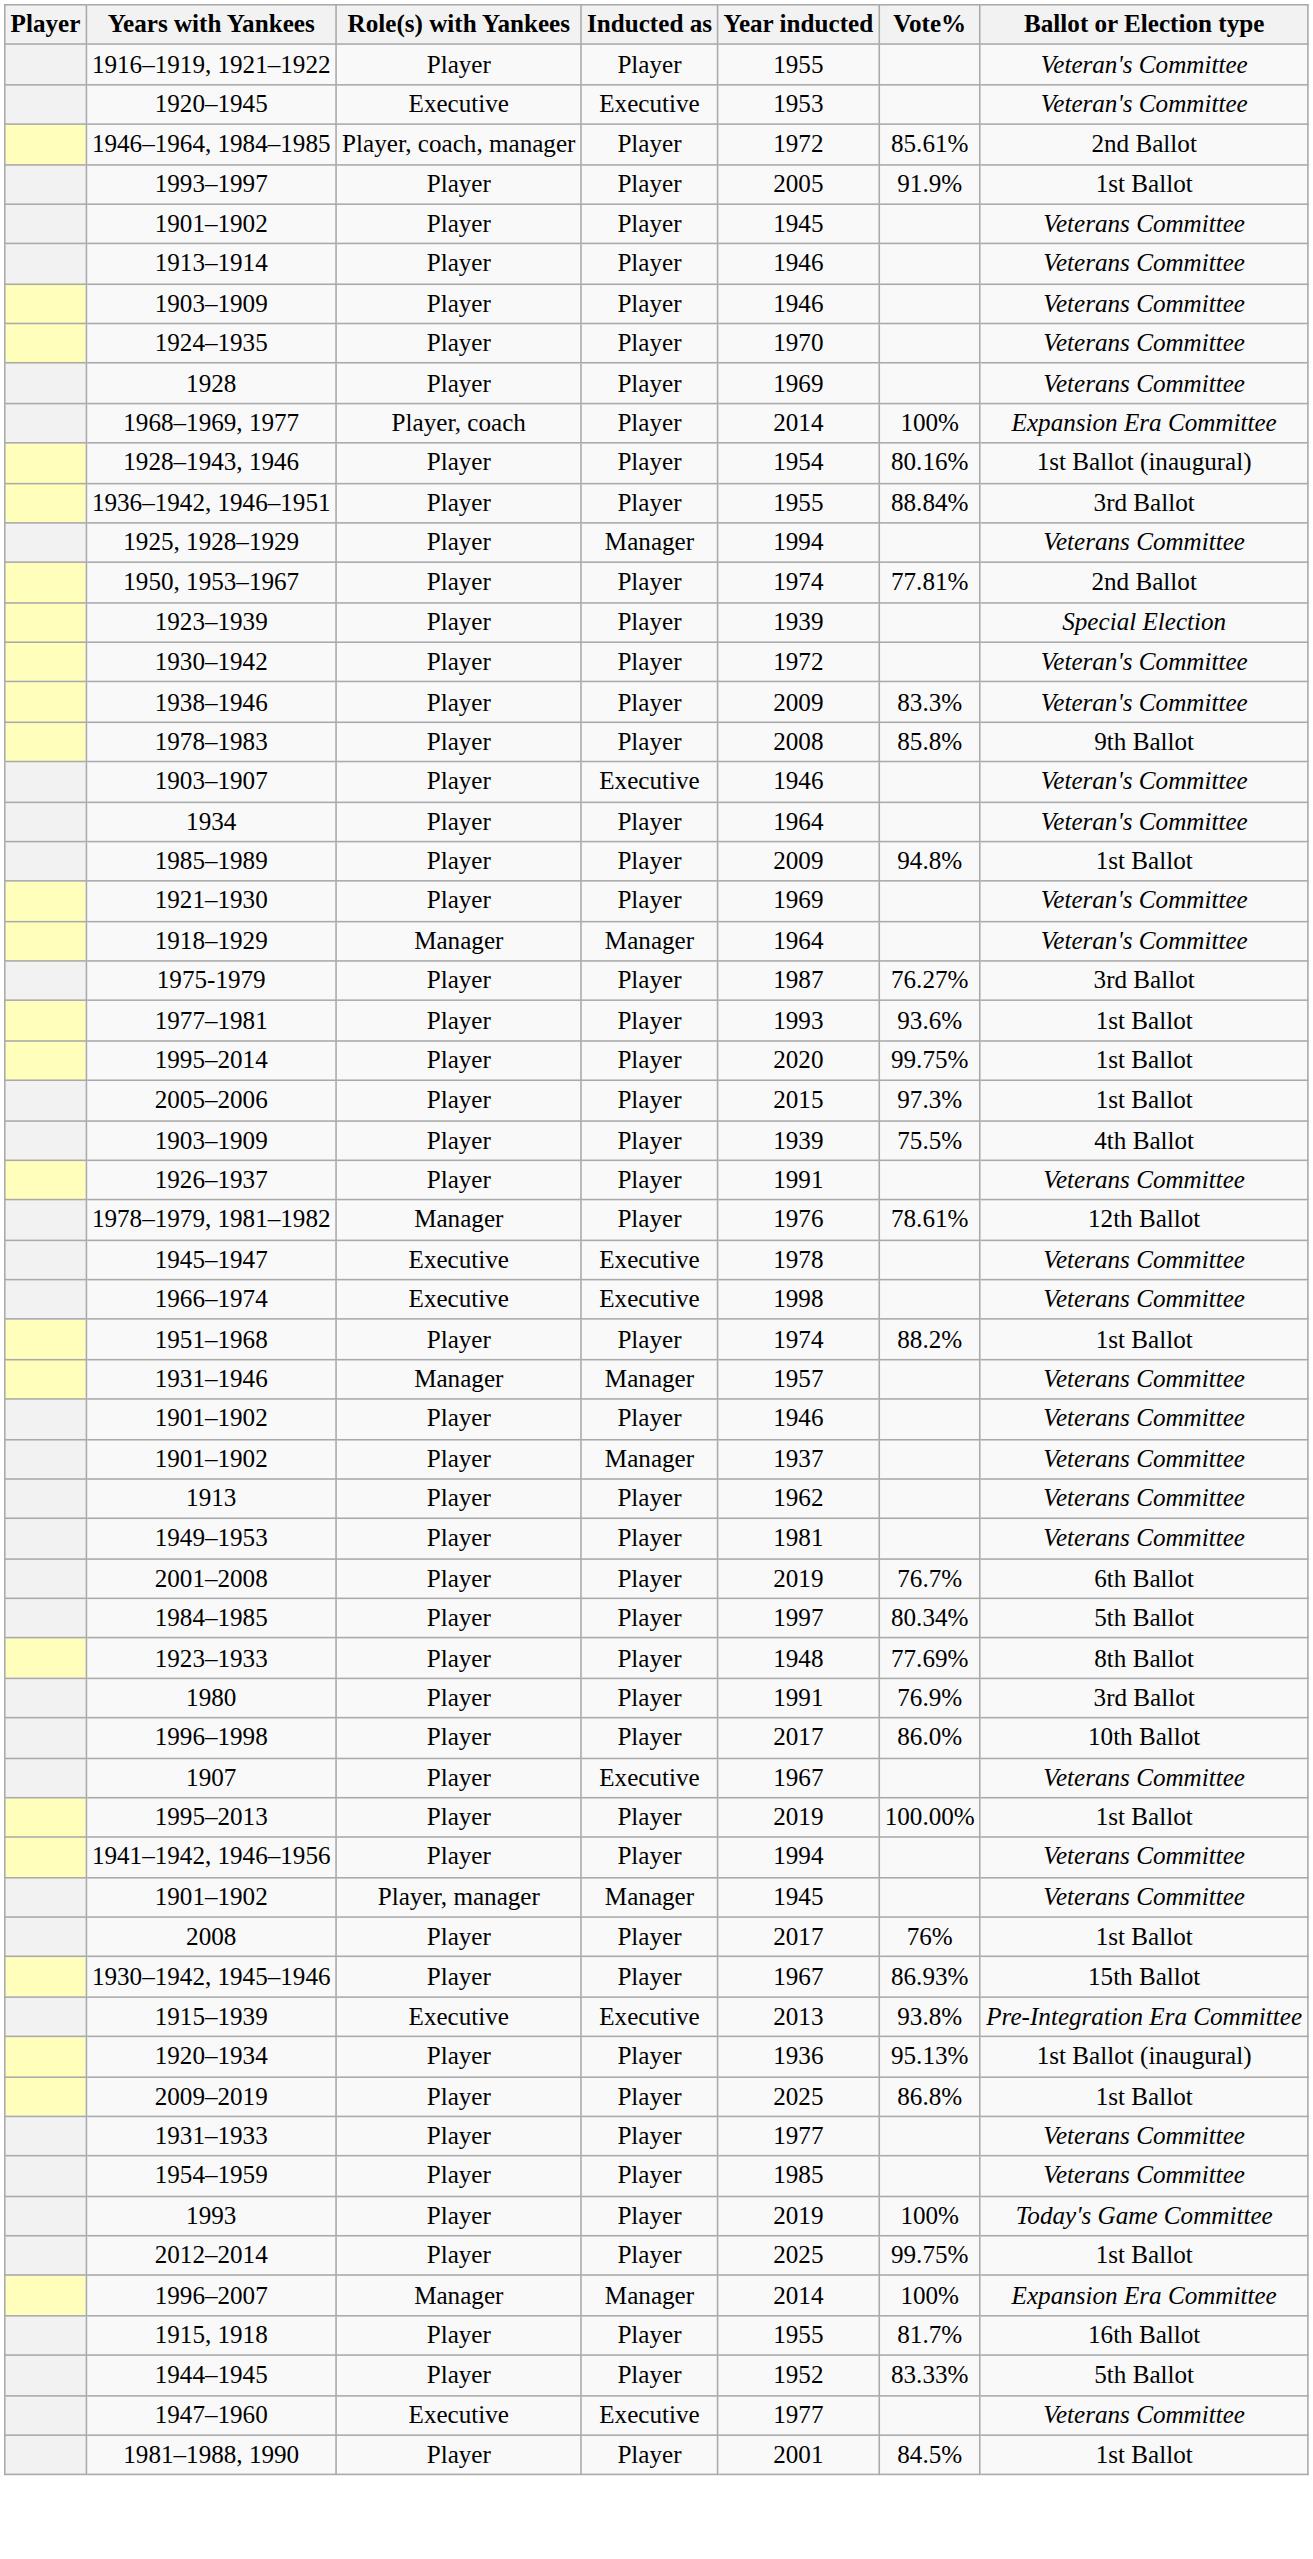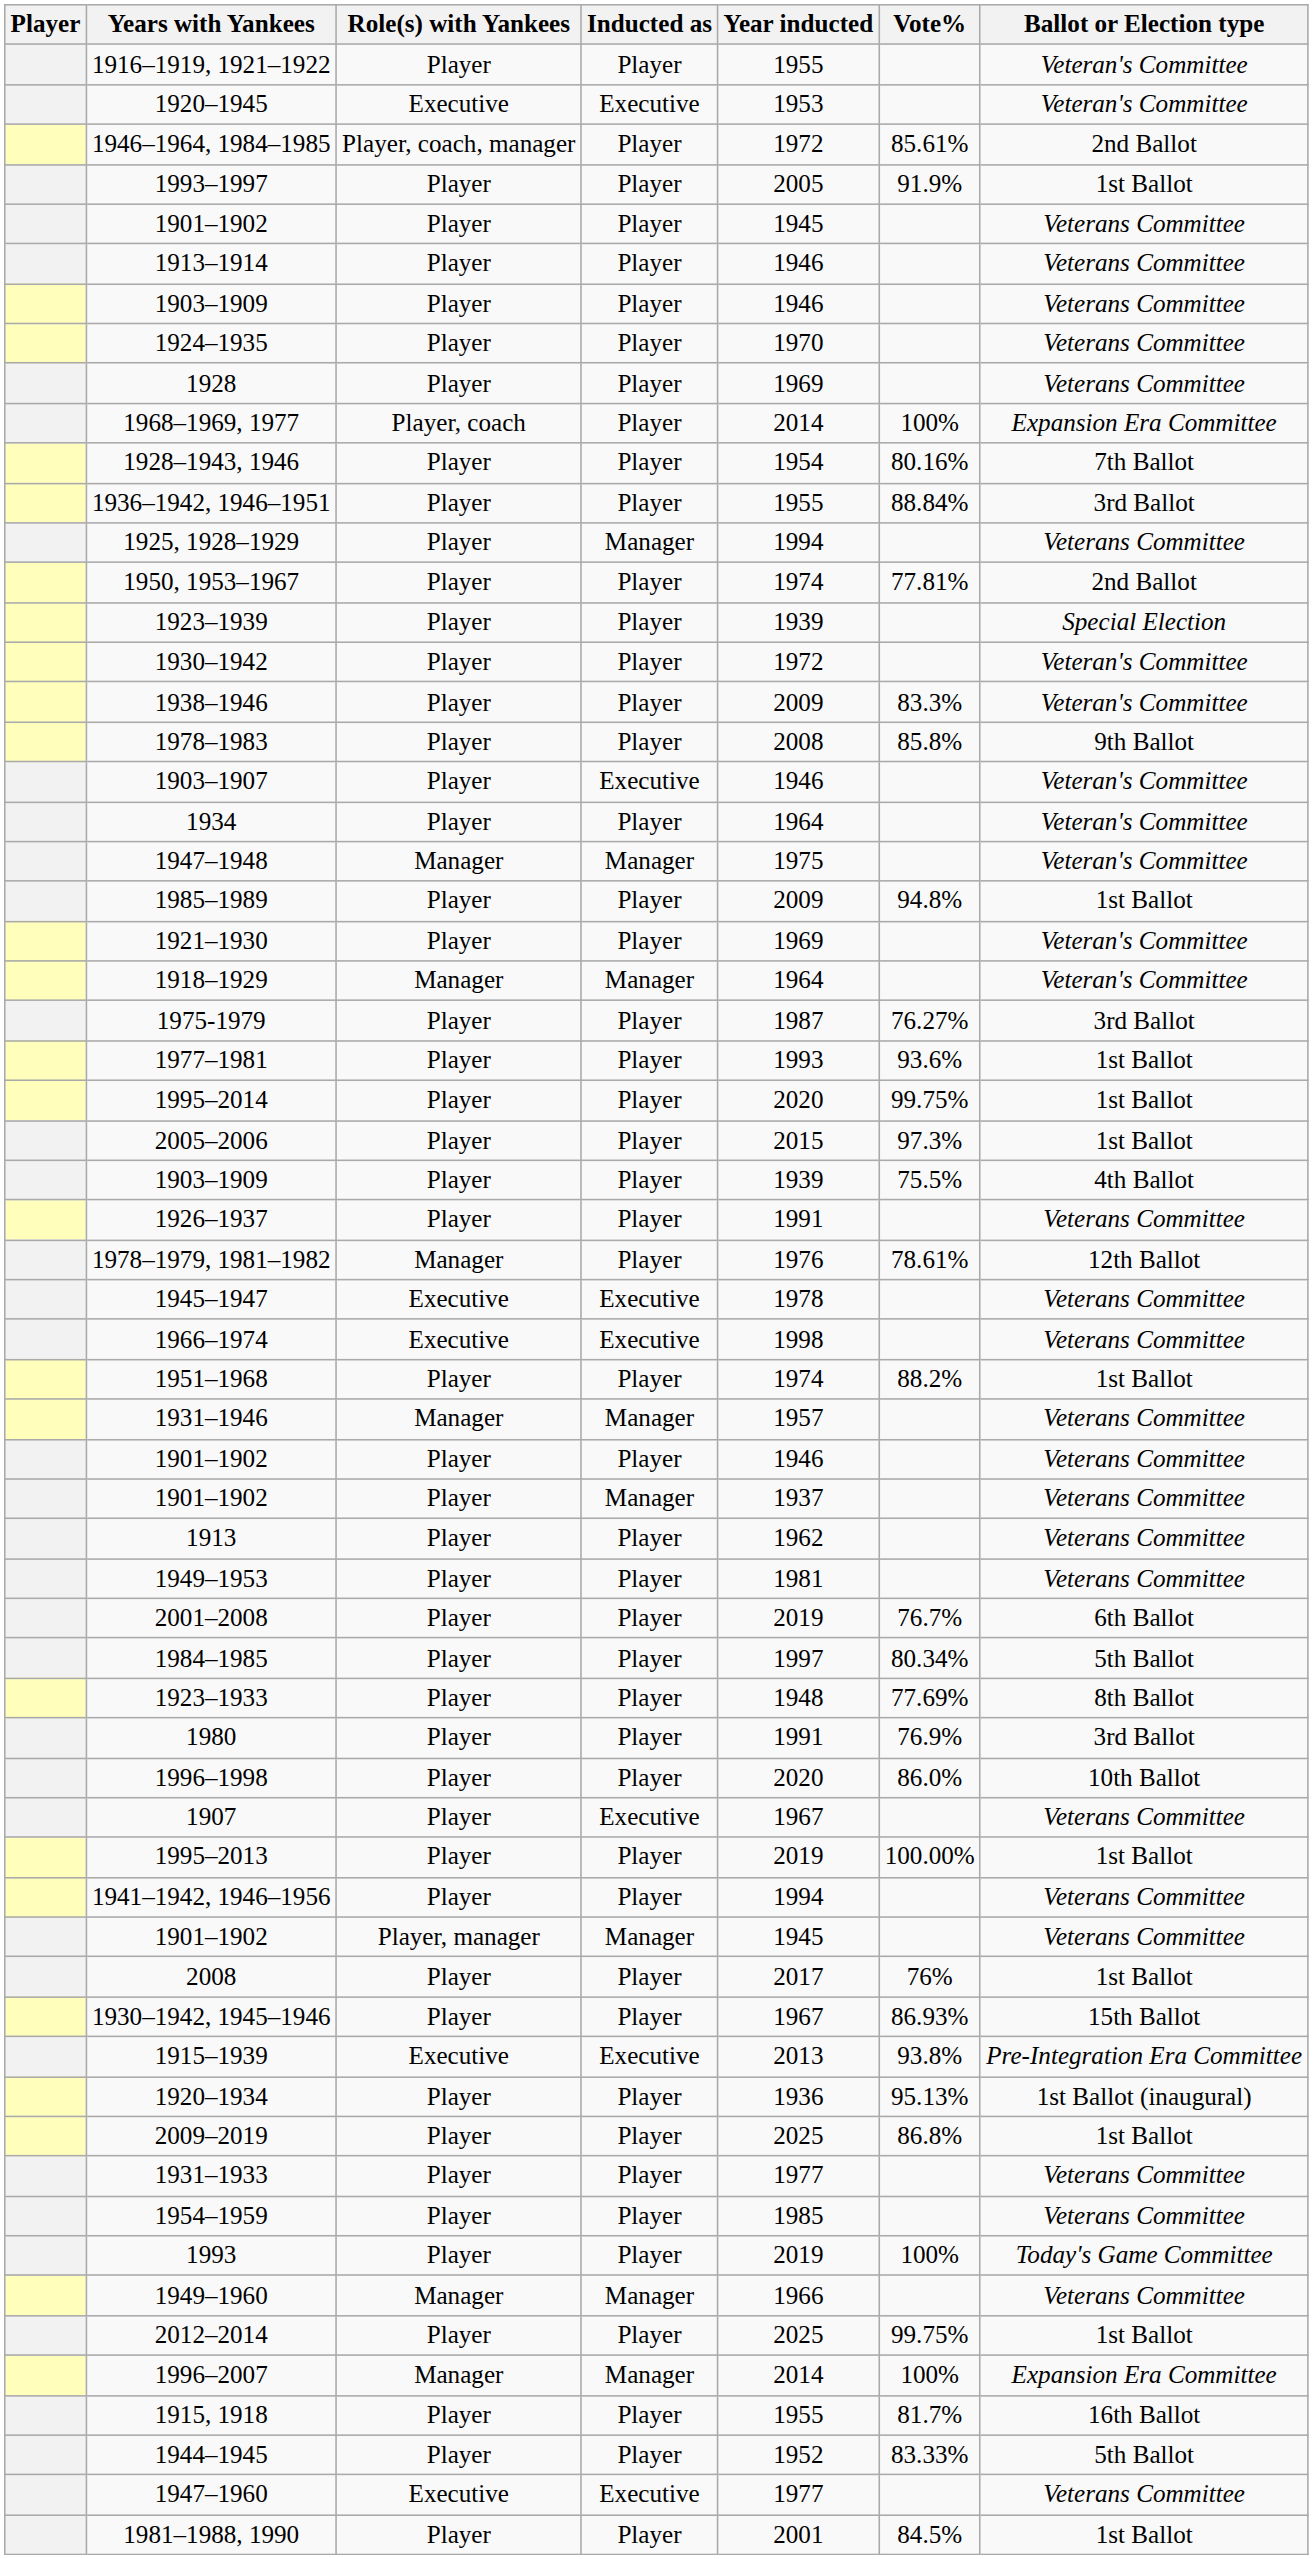(1144, 462) 1st Ballot (inaugural) -> (1144, 462) 7th Ballot
+ row: (211, 861)
(798, 1737) 2017 -> (798, 1777) 2020
+ row: (211, 2295)
